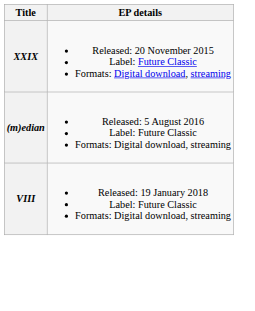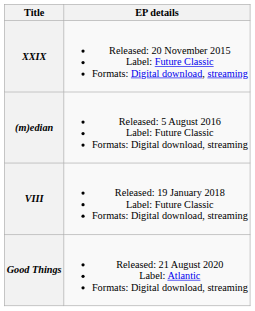+ row: (34, 270)
